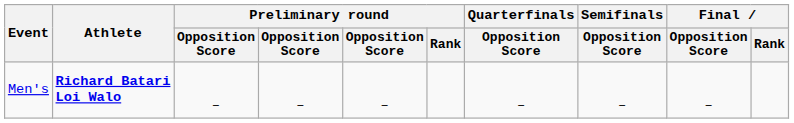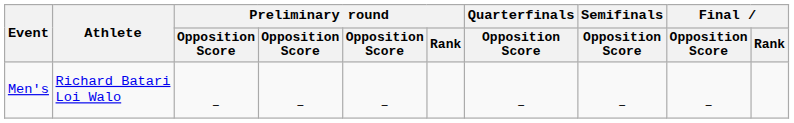(113, 90) bold -> (113, 90) normal
